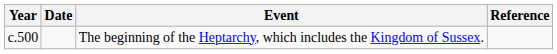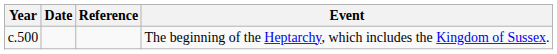columns swapped: (281, 15) <-> (520, 15)
